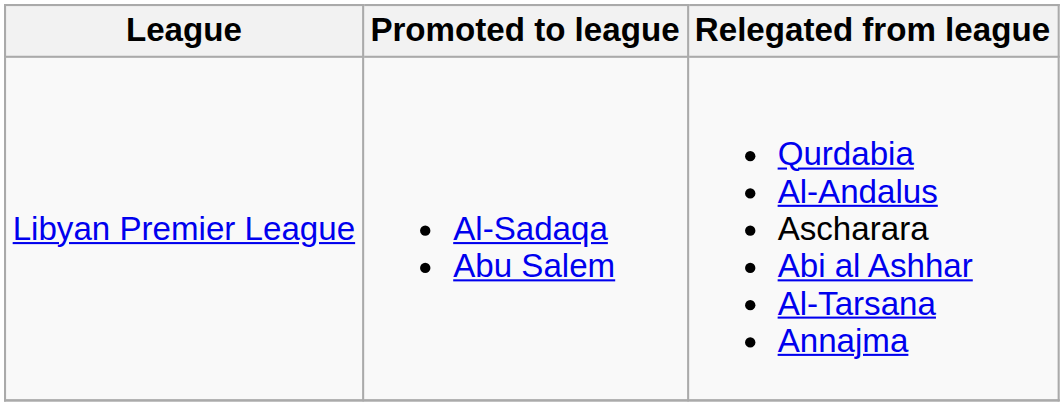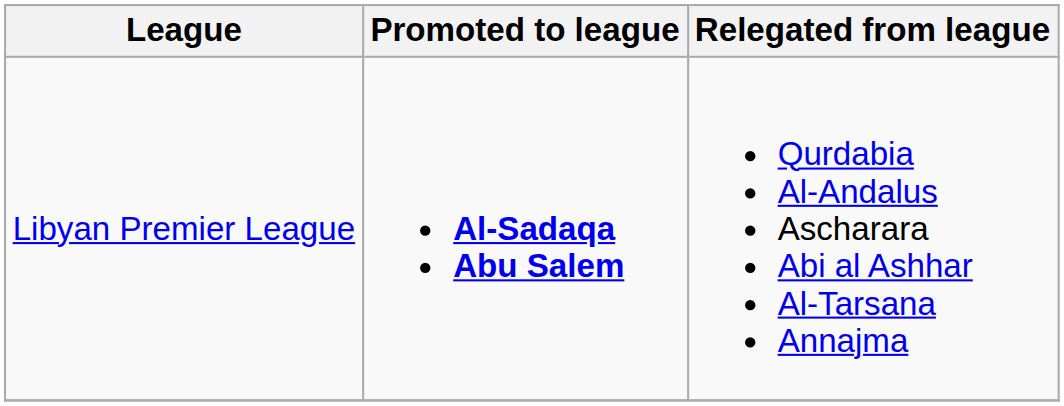(525, 247) normal -> (525, 247) bold
